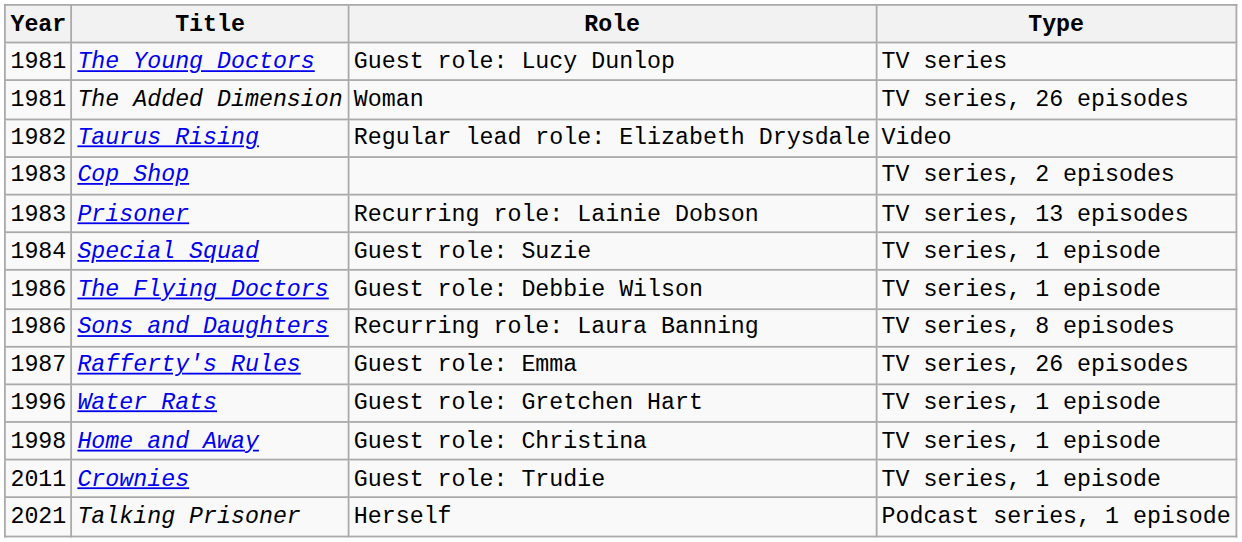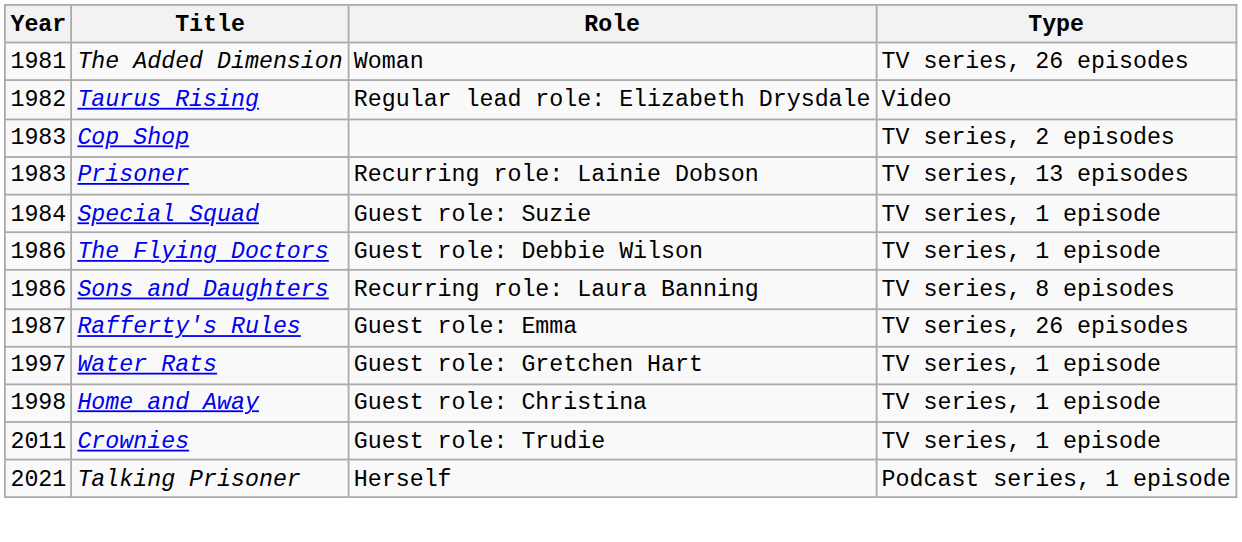- row: (196, 62)
(38, 403) 1996 -> (38, 365) 1997
